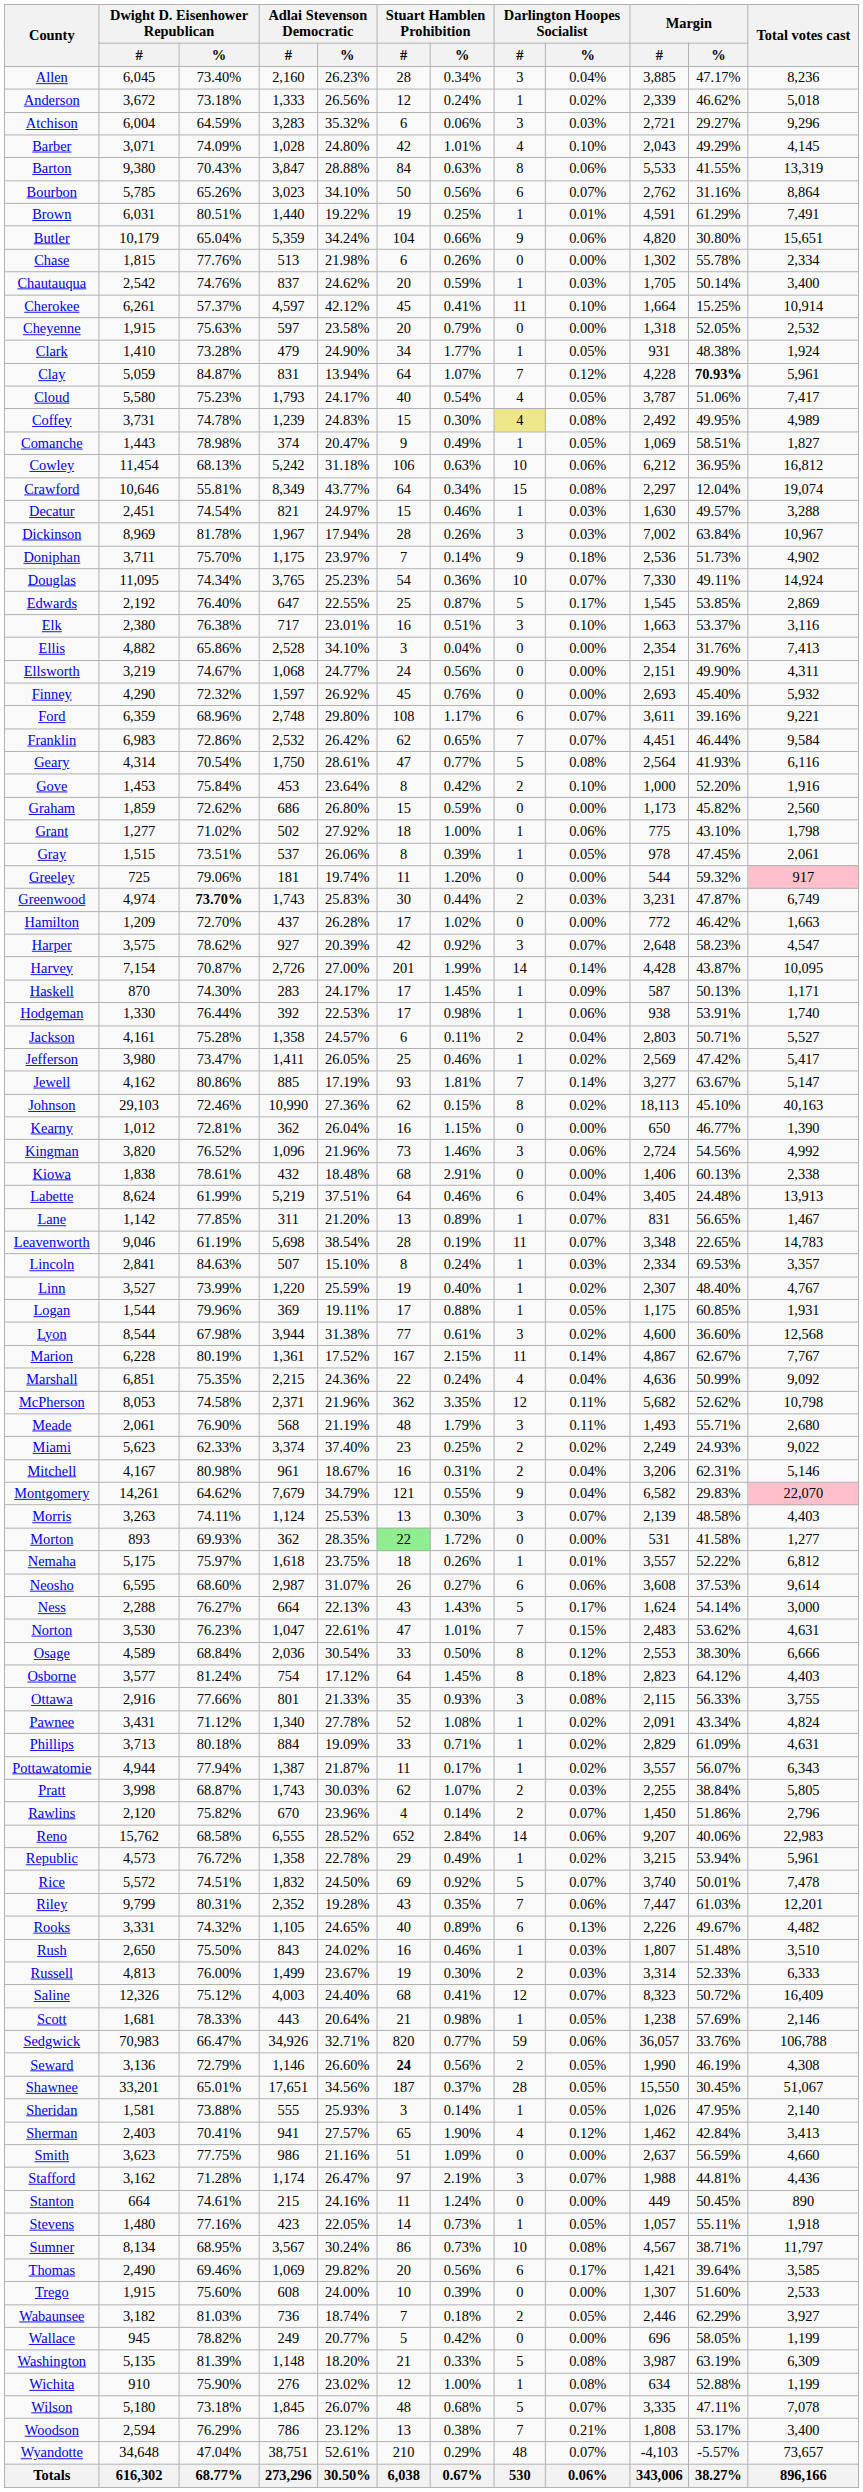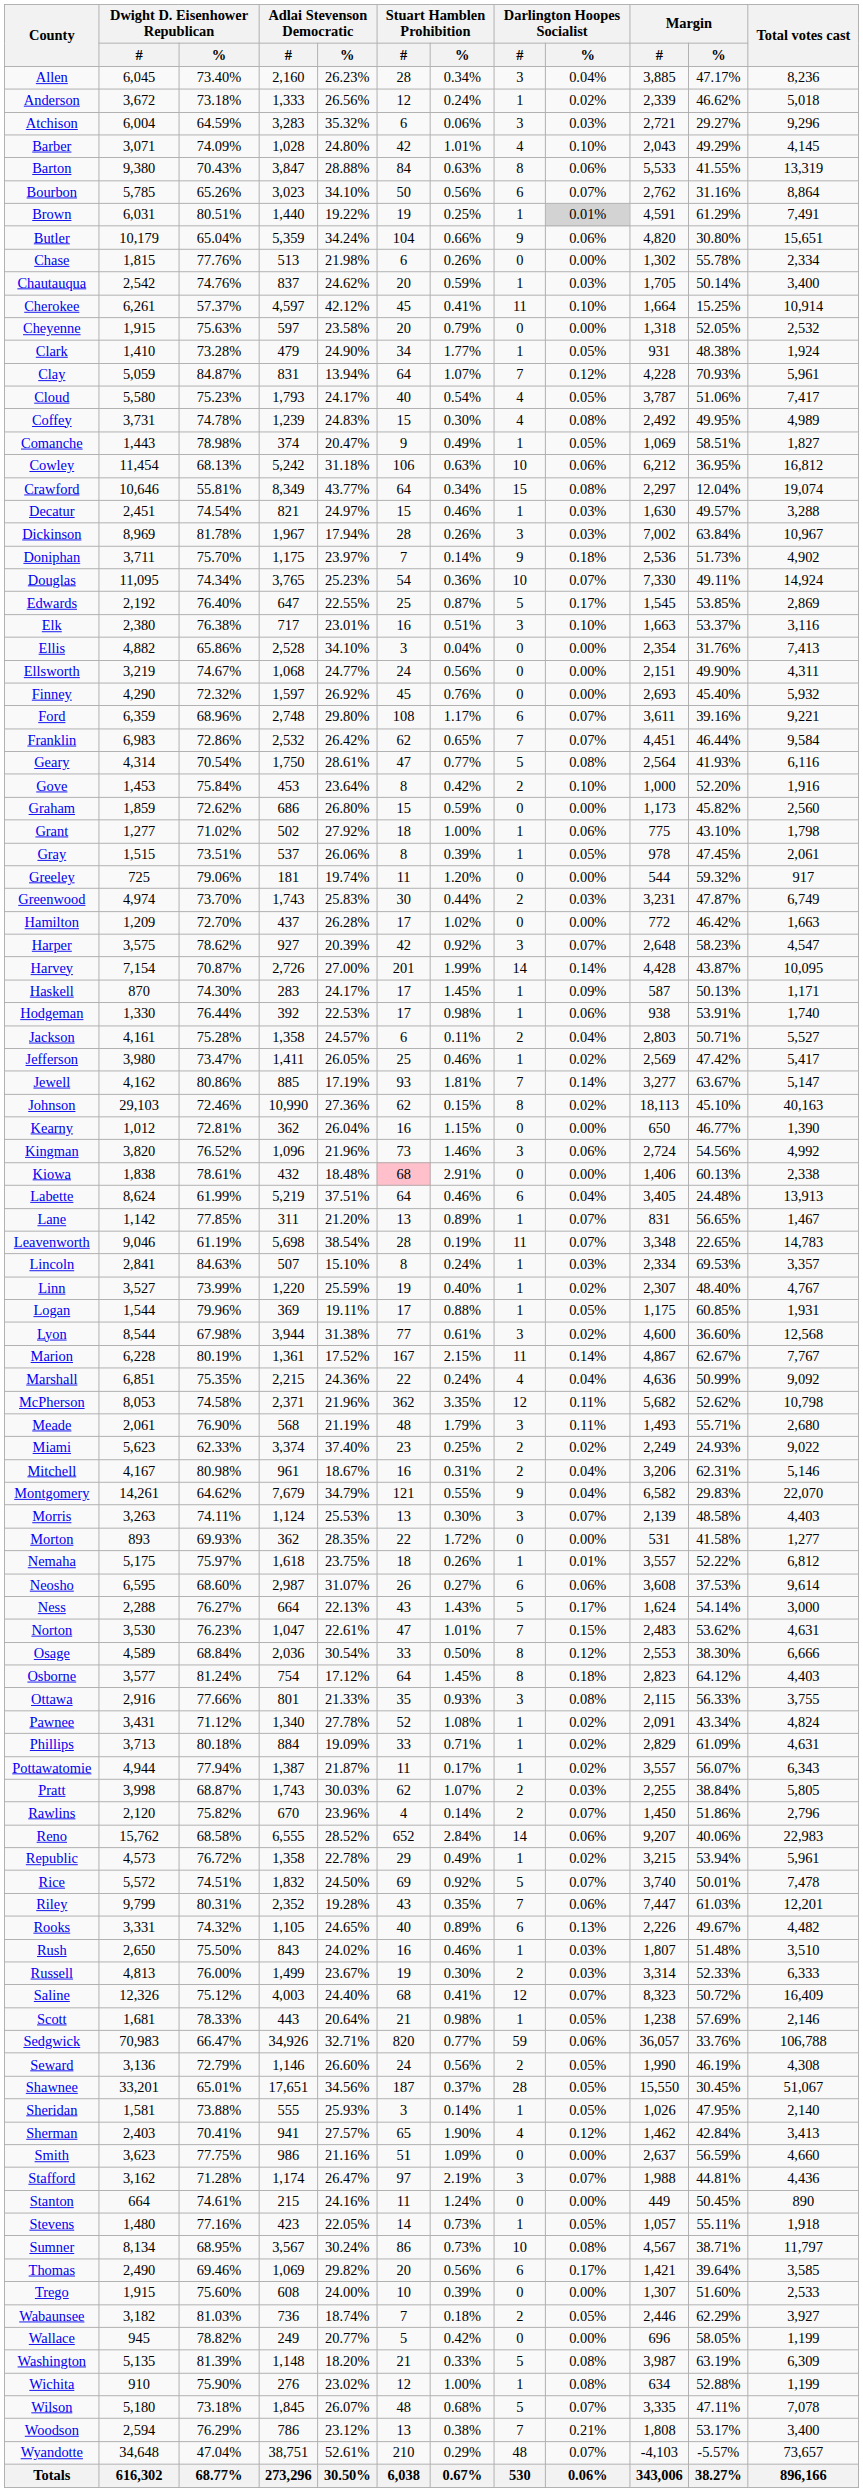(588, 214) no background -> (588, 214) lightgrey background
(718, 374) bold -> (718, 374) normal
(520, 420) khaki background -> (520, 420) no background
(803, 877) pink background -> (803, 877) no background
(219, 899) bold -> (219, 899) normal
(404, 1173) no background -> (404, 1173) pink background
(803, 1493) pink background -> (803, 1493) no background
(404, 1539) lightgreen background -> (404, 1539) no background
(404, 2064) bold -> (404, 2064) normal
